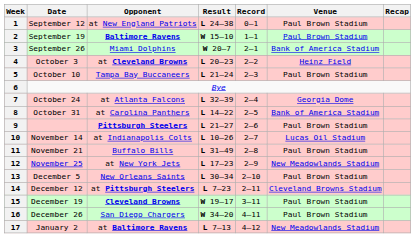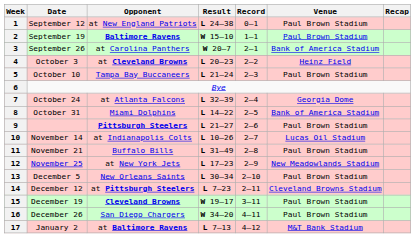(143, 49) Miami Dolphins -> (143, 49) at Carolina Panthers
(143, 112) at Carolina Panthers -> (143, 112) Miami Dolphins
(325, 227) New Meadowlands Stadium -> (325, 227) M&T Bank Stadium
